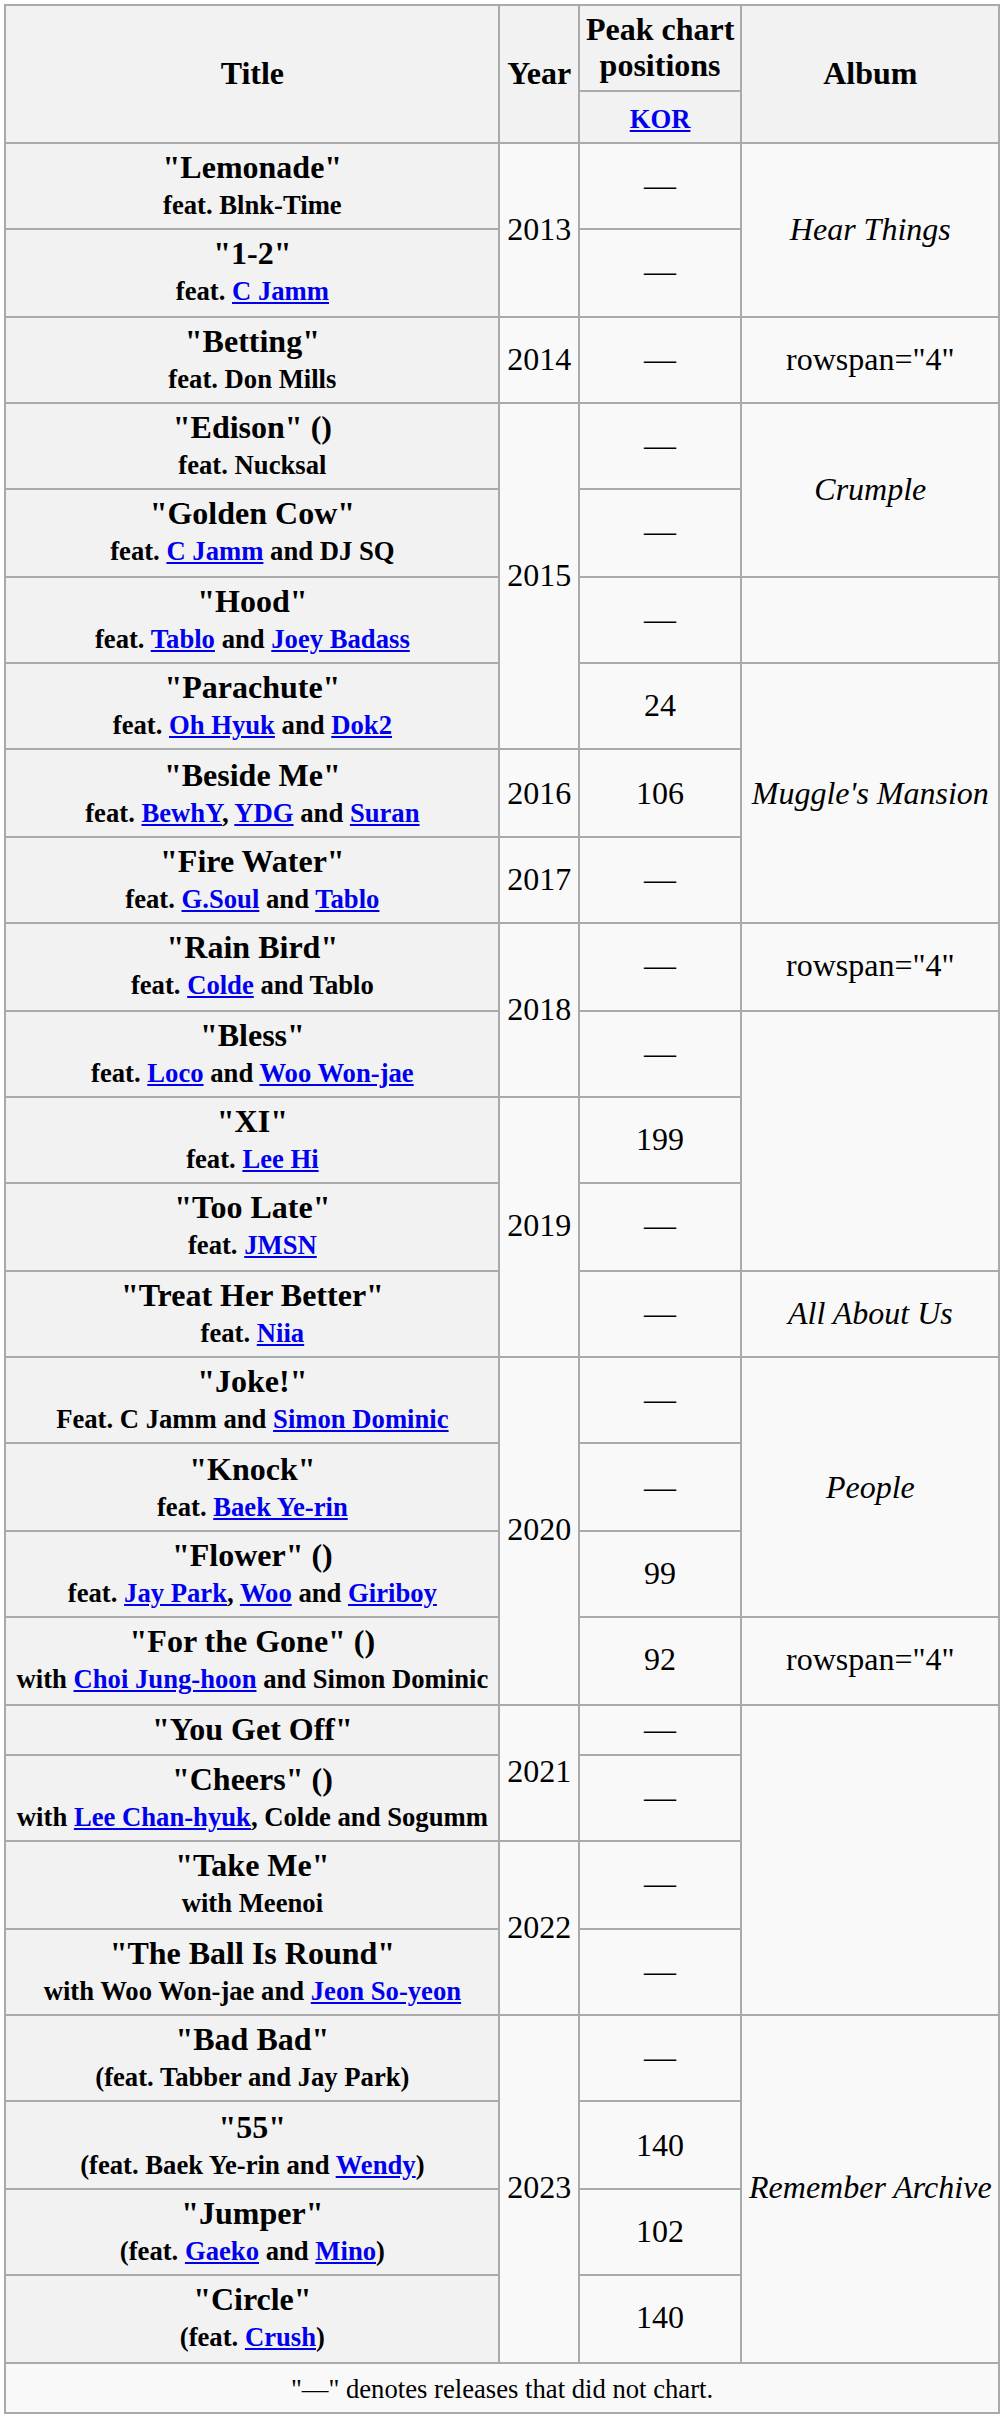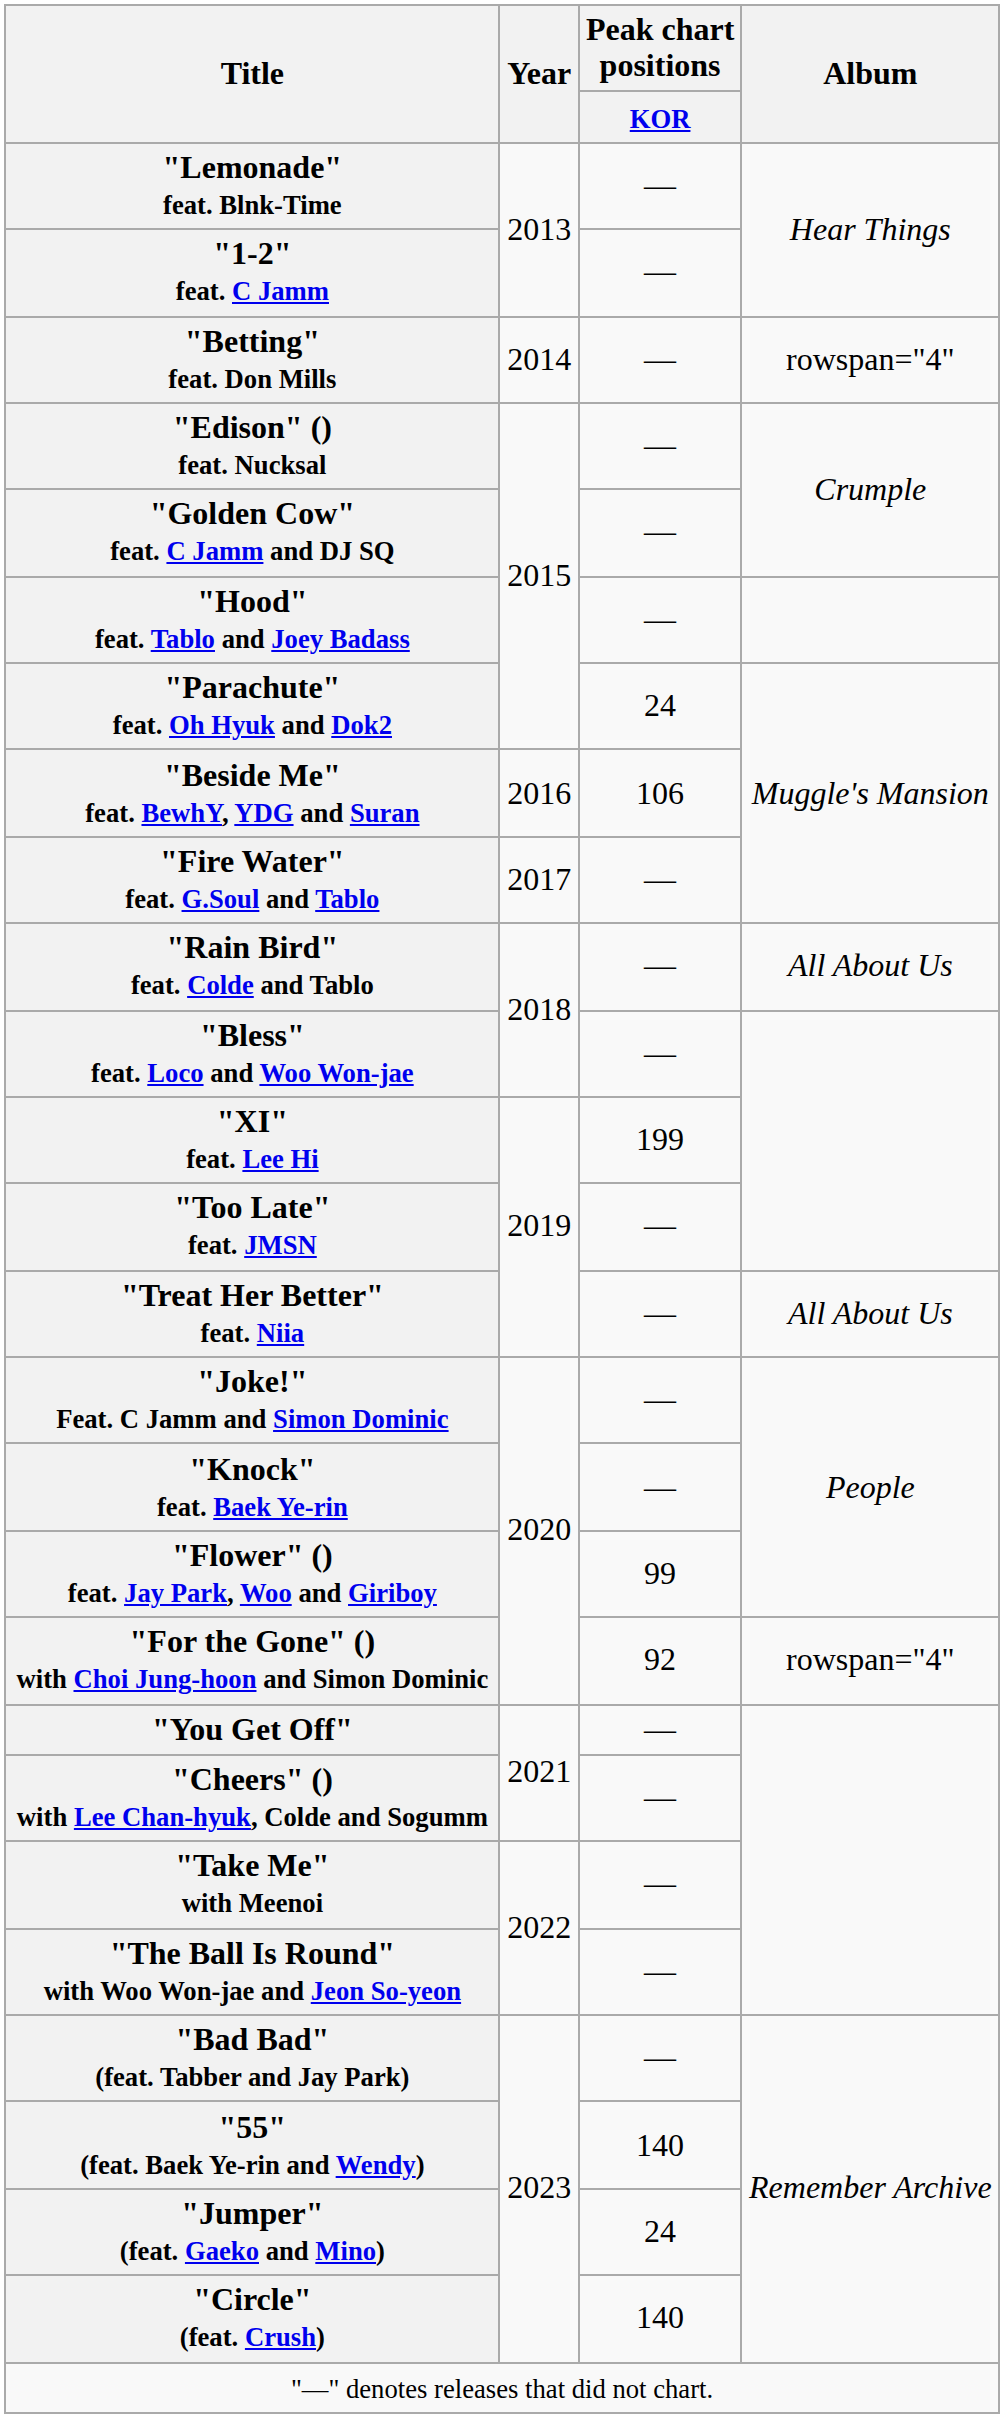(870, 966) rowspan="4" -> (870, 966) All About Us
(660, 2231) 102 -> (660, 2231) 24
